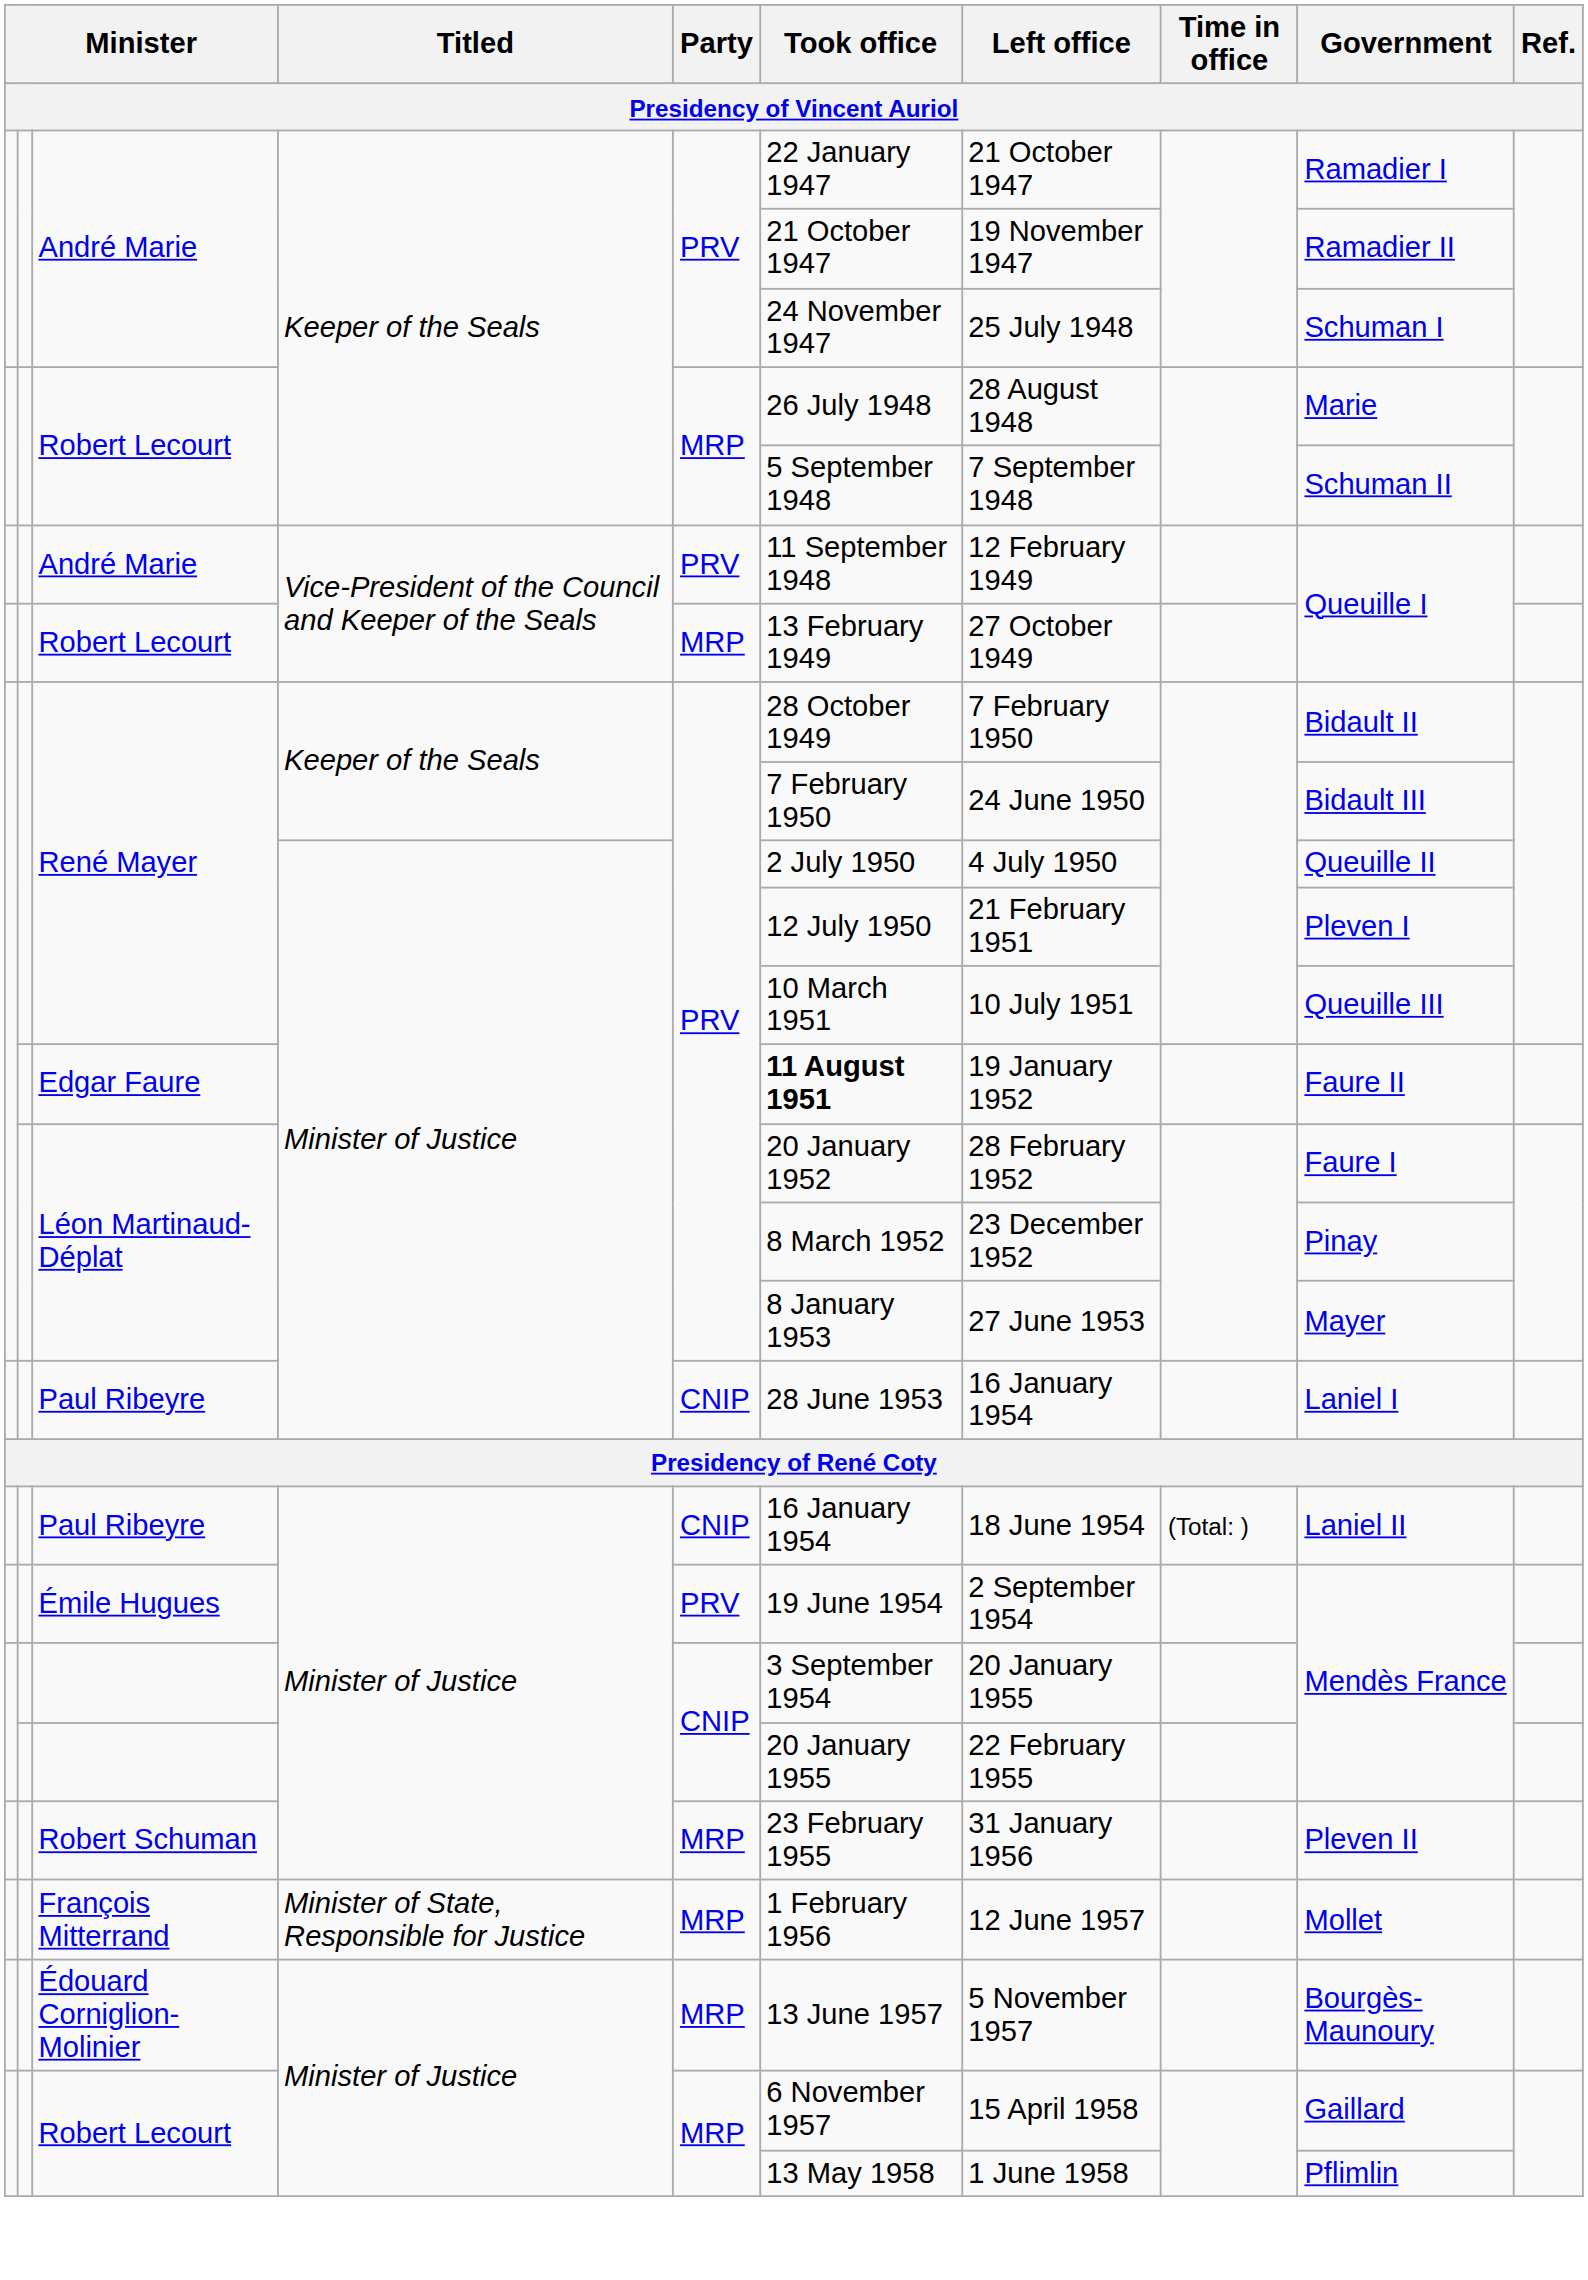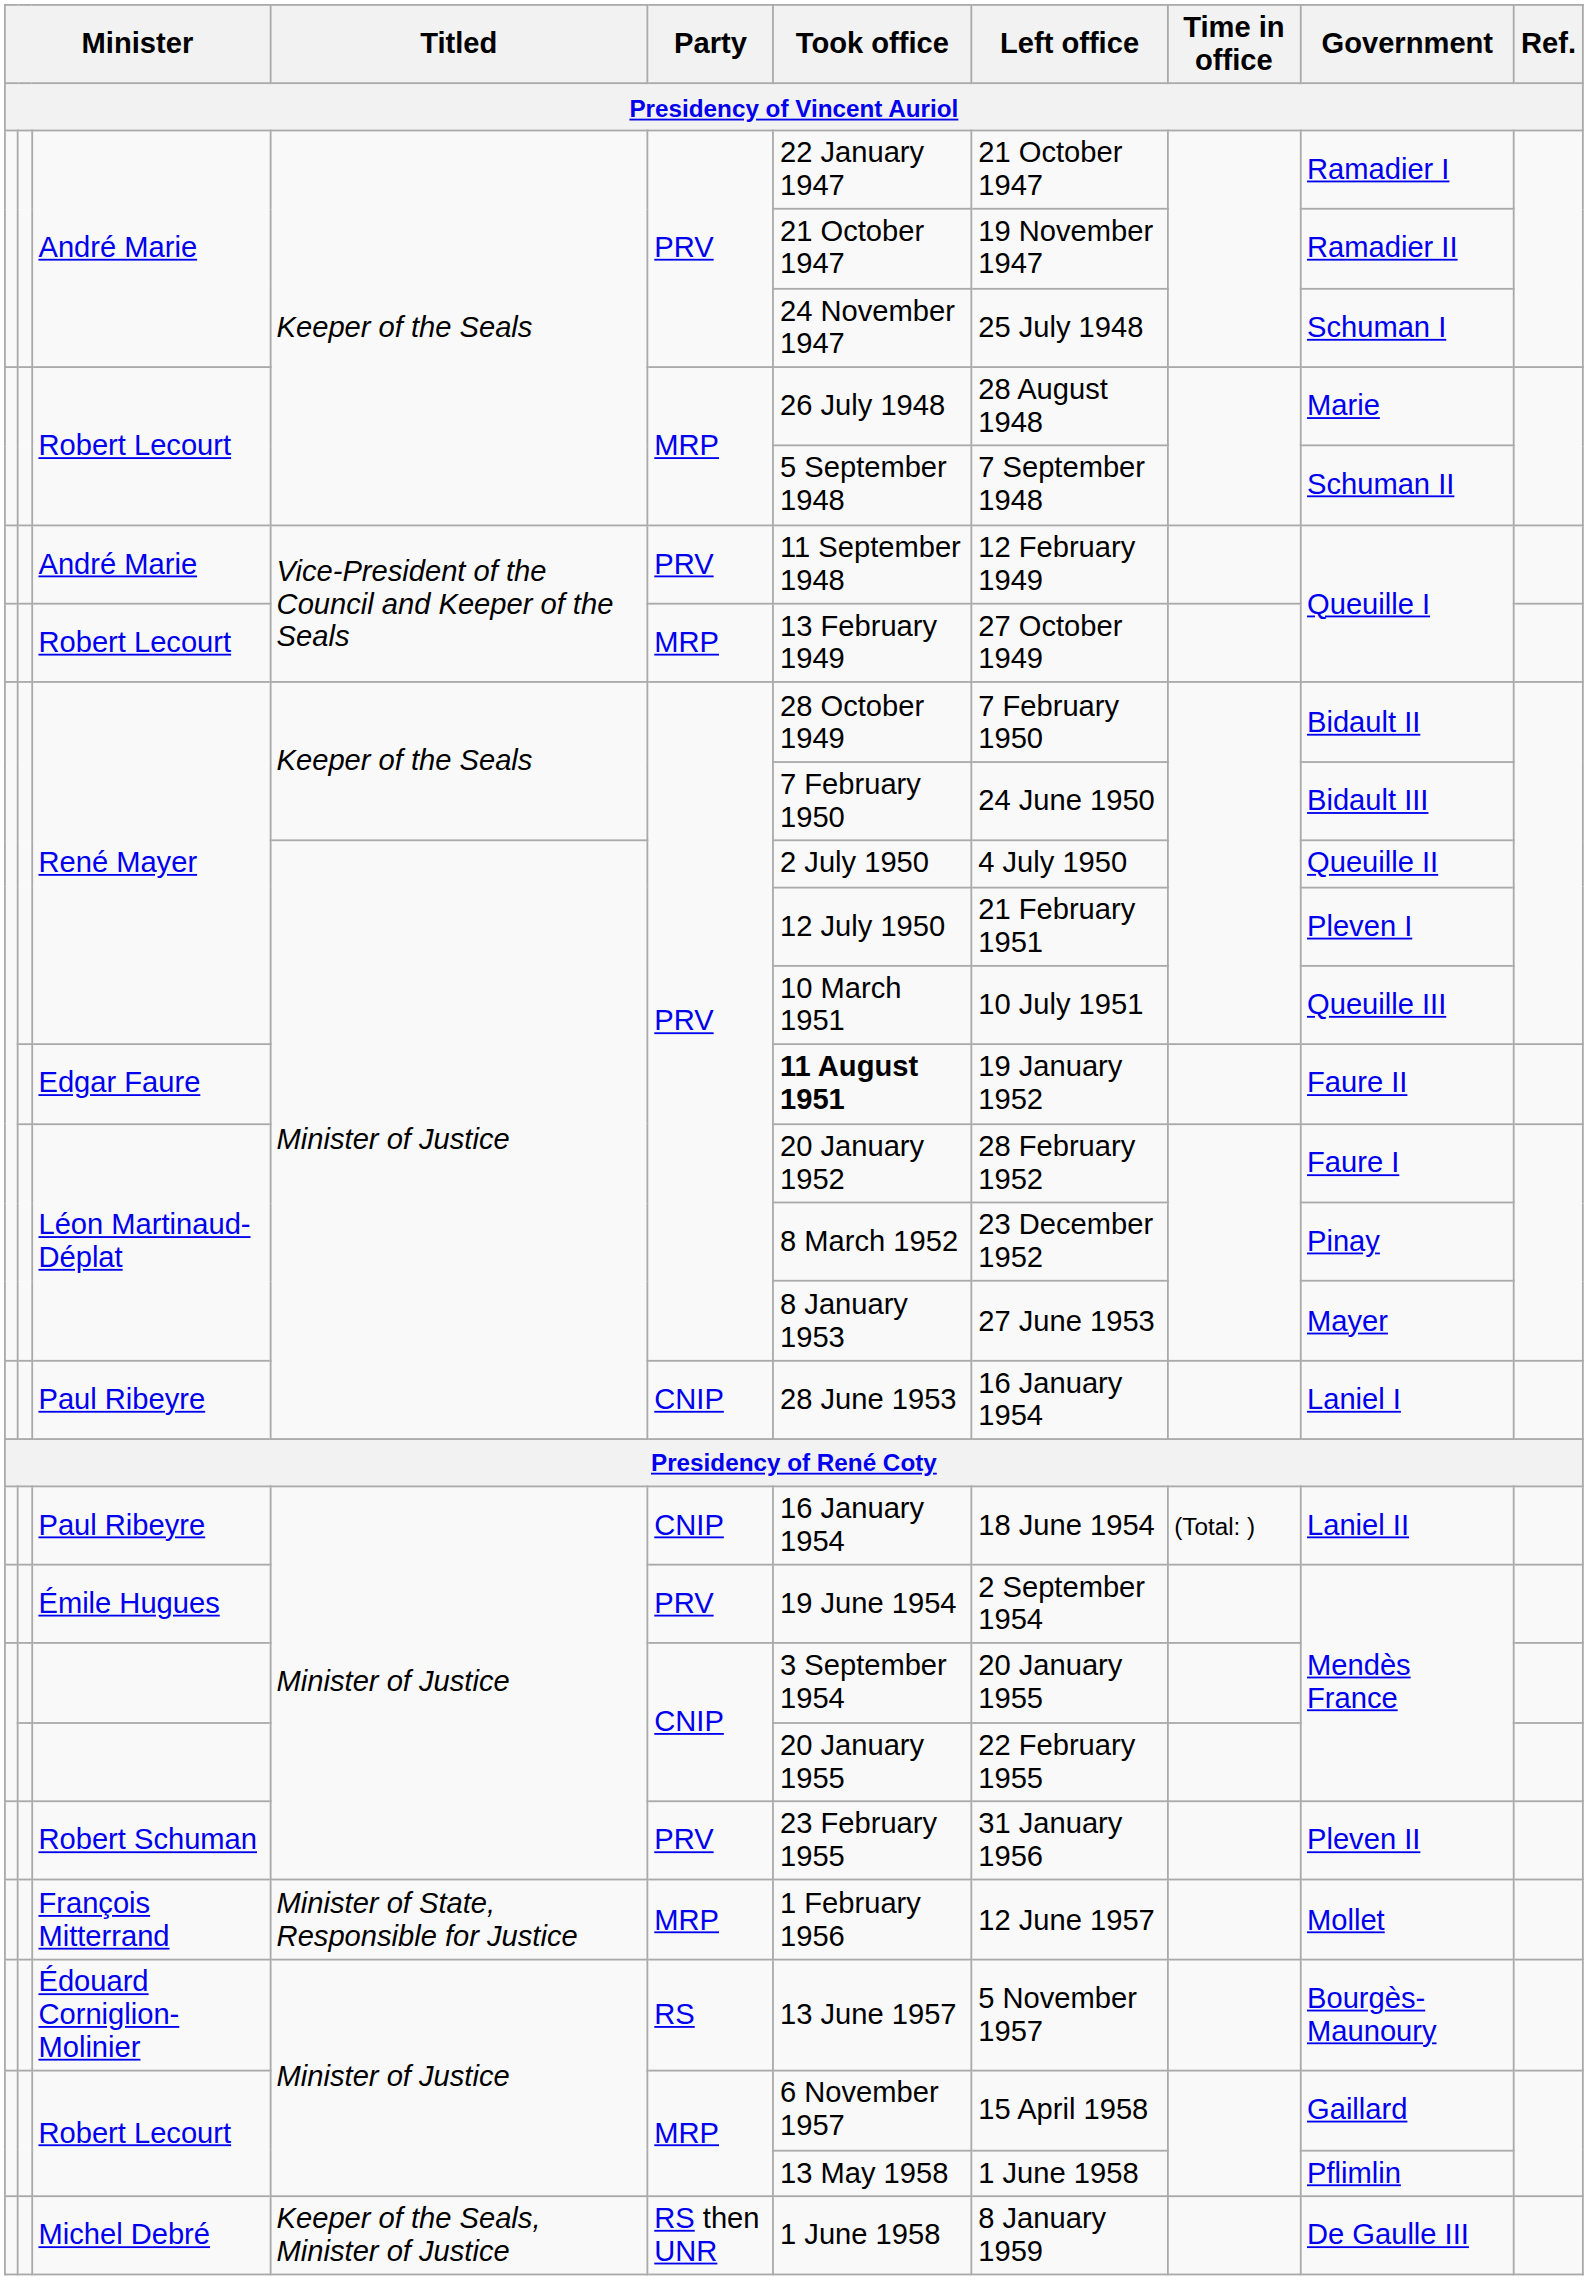(712, 1840) MRP -> (684, 1840) PRV
(712, 2014) MRP -> (675, 2014) RS
+ row: (124, 2235)
